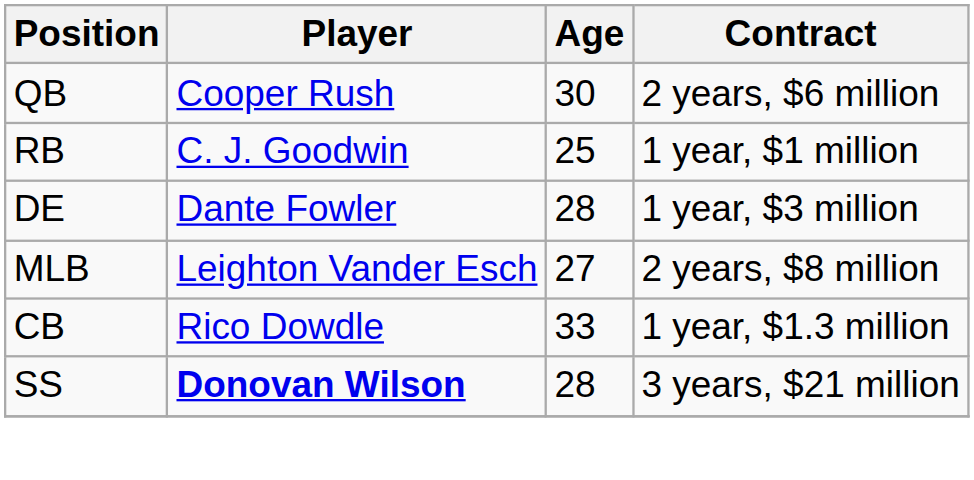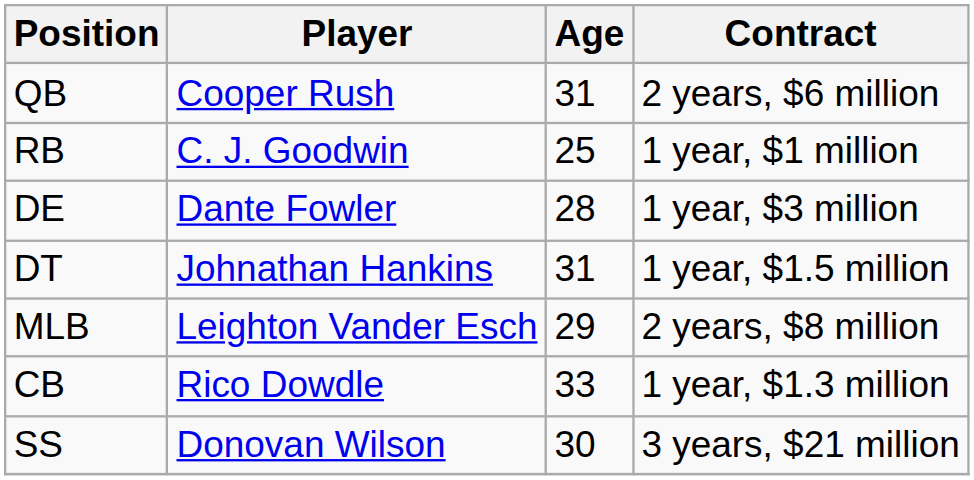(575, 92) 30 -> (575, 92) 31
+ row: (38, 268)
(575, 268) 27 -> (575, 326) 29
(321, 385) bold -> (311, 444) normal
(575, 385) 28 -> (575, 444) 30
